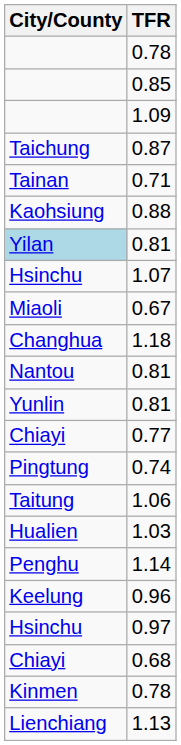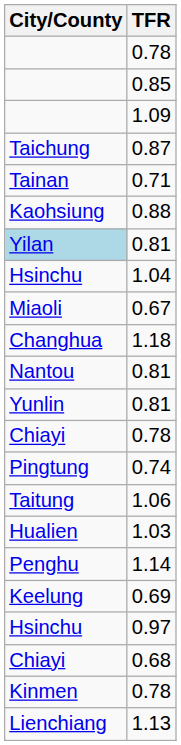(151, 276) 1.07 -> (151, 276) 1.04
(151, 436) 0.77 -> (151, 436) 0.78
(151, 595) 0.96 -> (151, 595) 0.69
